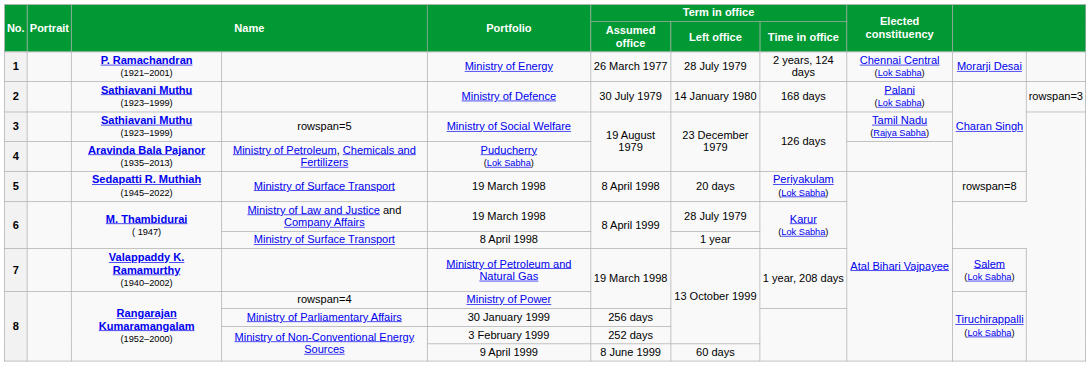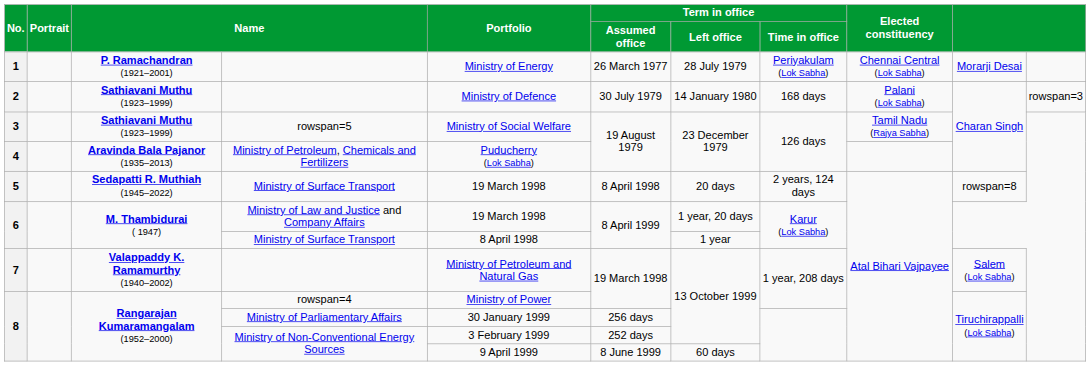(803, 66) 2 years, 124 days -> (803, 66) Periyakulam (Lok Sabha)
(803, 186) Periyakulam (Lok Sabha) -> (803, 186) 2 years, 124 days
(715, 216) 28 July 1979 -> (715, 216) 1 year, 20 days
